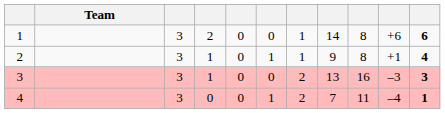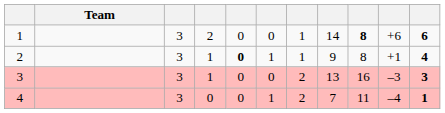(363, 35) normal -> (363, 35) bold
(241, 56) normal -> (241, 56) bold
